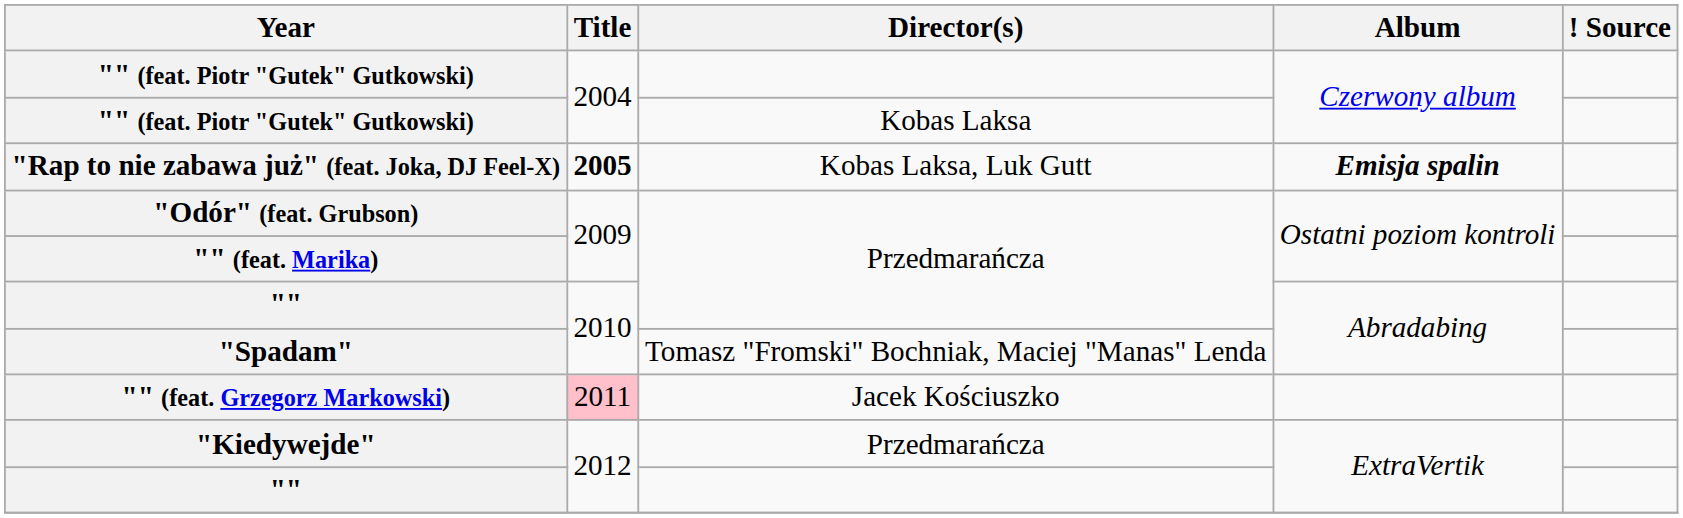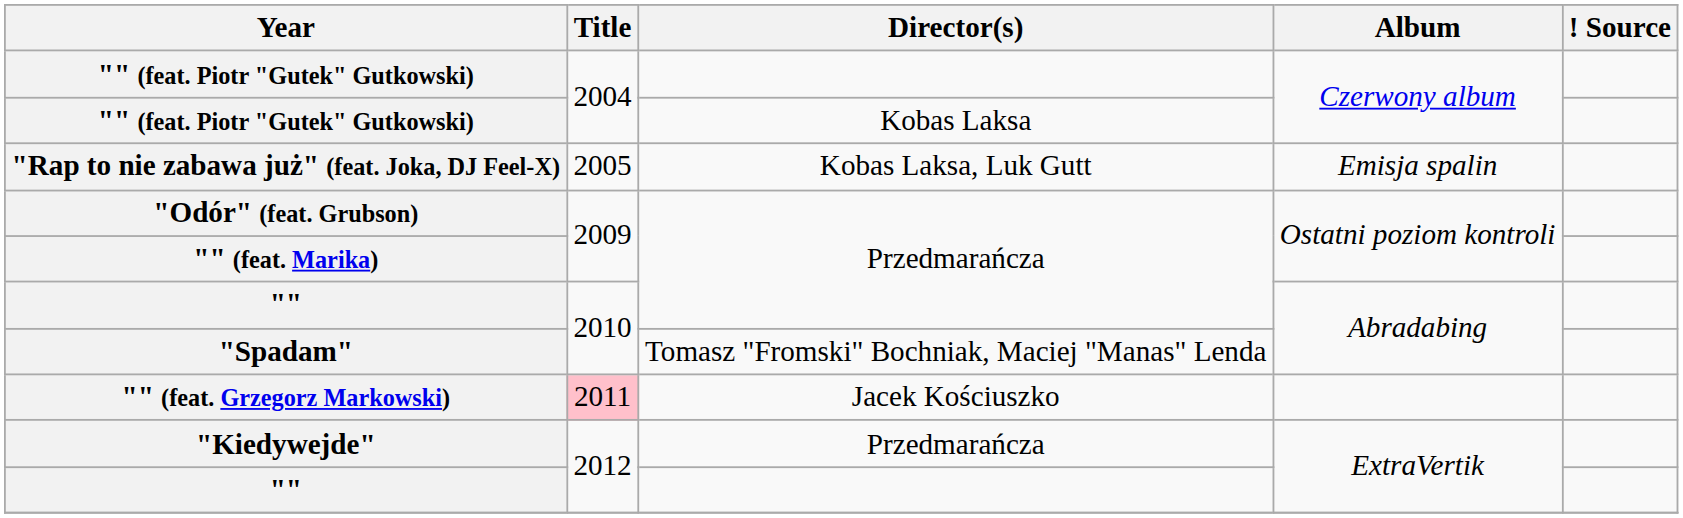(603, 166) bold -> (603, 166) normal
(1418, 166) bold -> (1418, 166) normal
